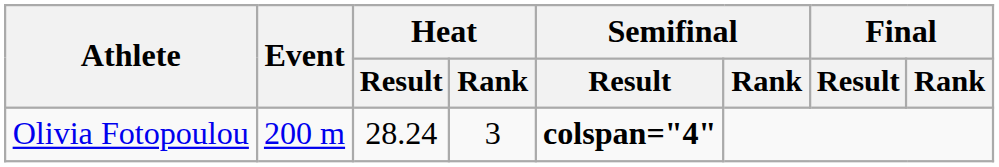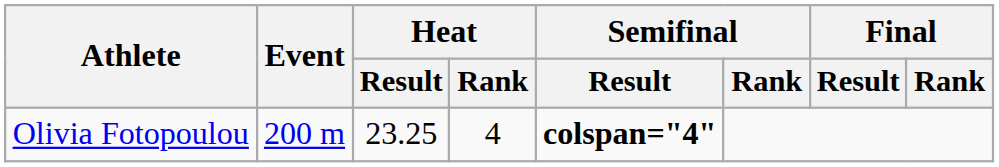(401, 134) 28.24 -> (401, 134) 23.25
(493, 134) 3 -> (493, 134) 4
